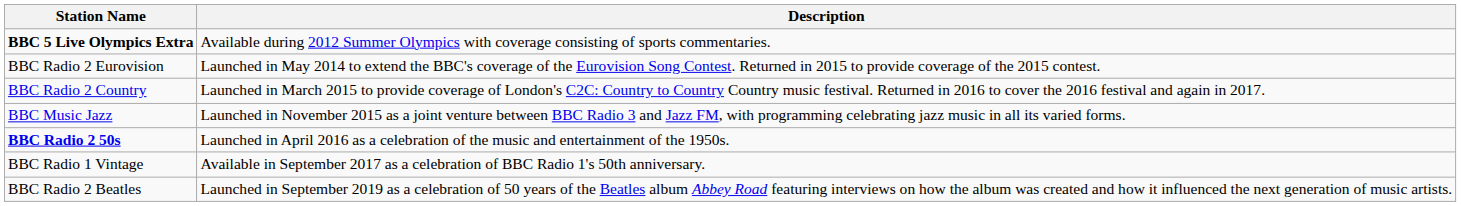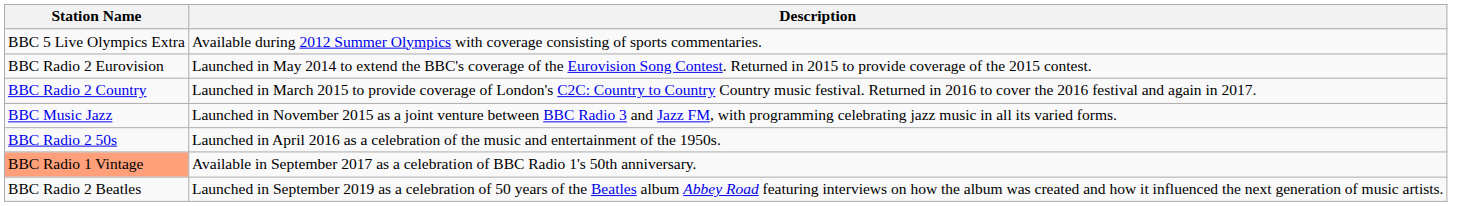(101, 41) bold -> (96, 41) normal
(64, 139) bold -> (63, 139) normal
(76, 164) no background -> (76, 164) lightsalmon background
